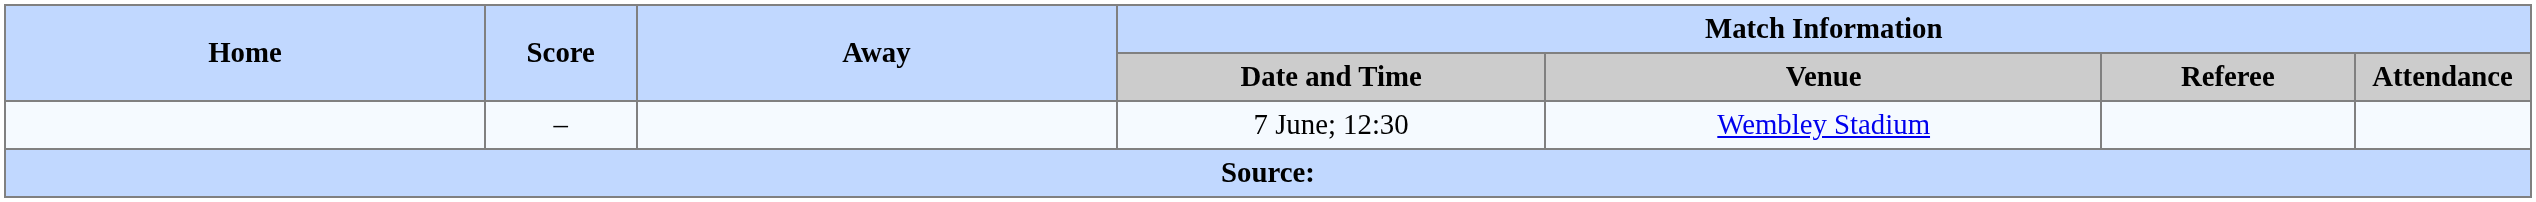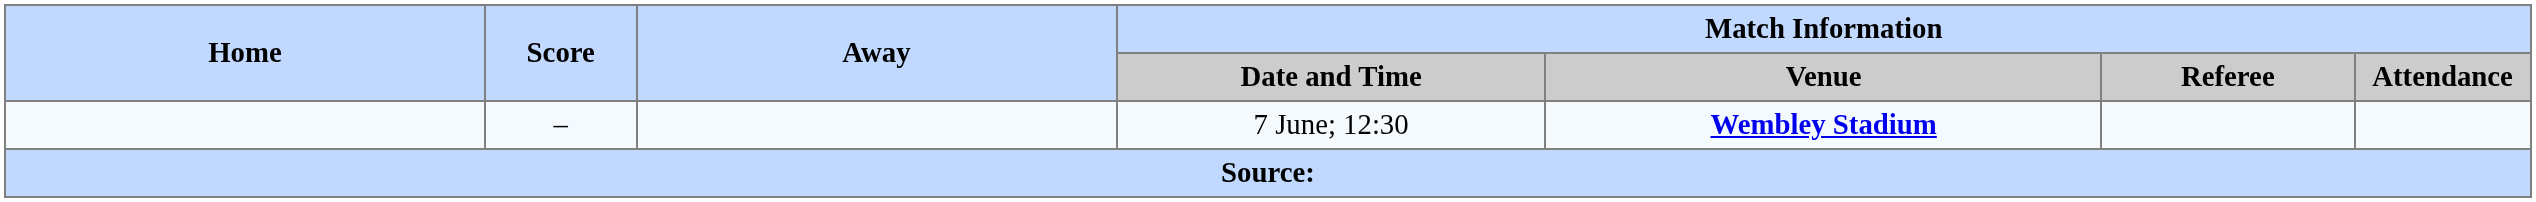(1824, 124) normal -> (1824, 124) bold
